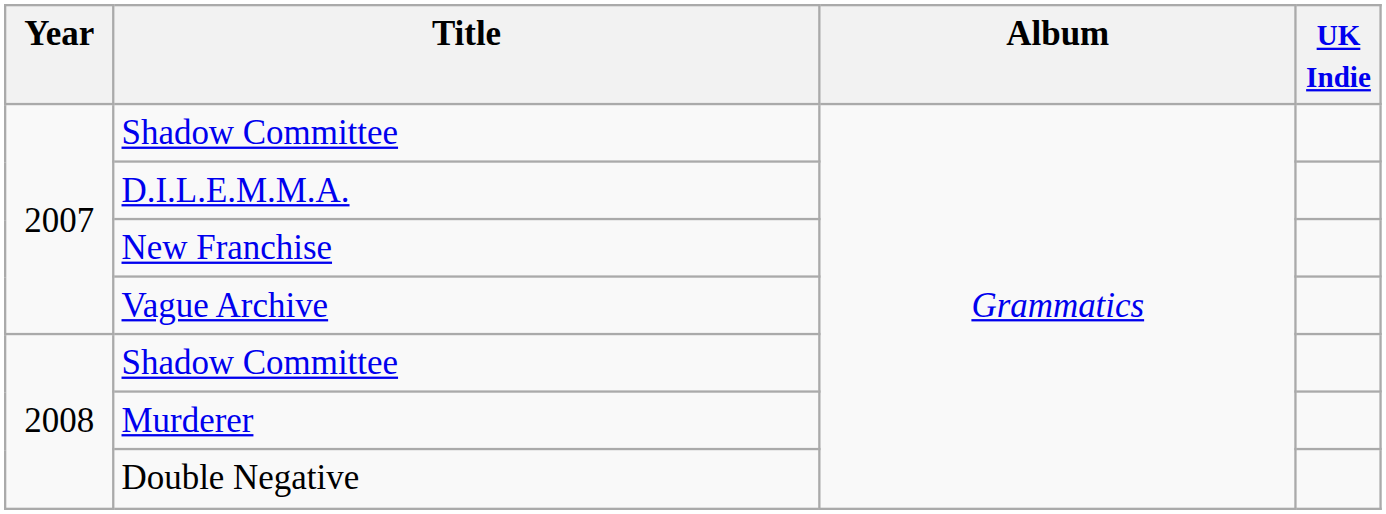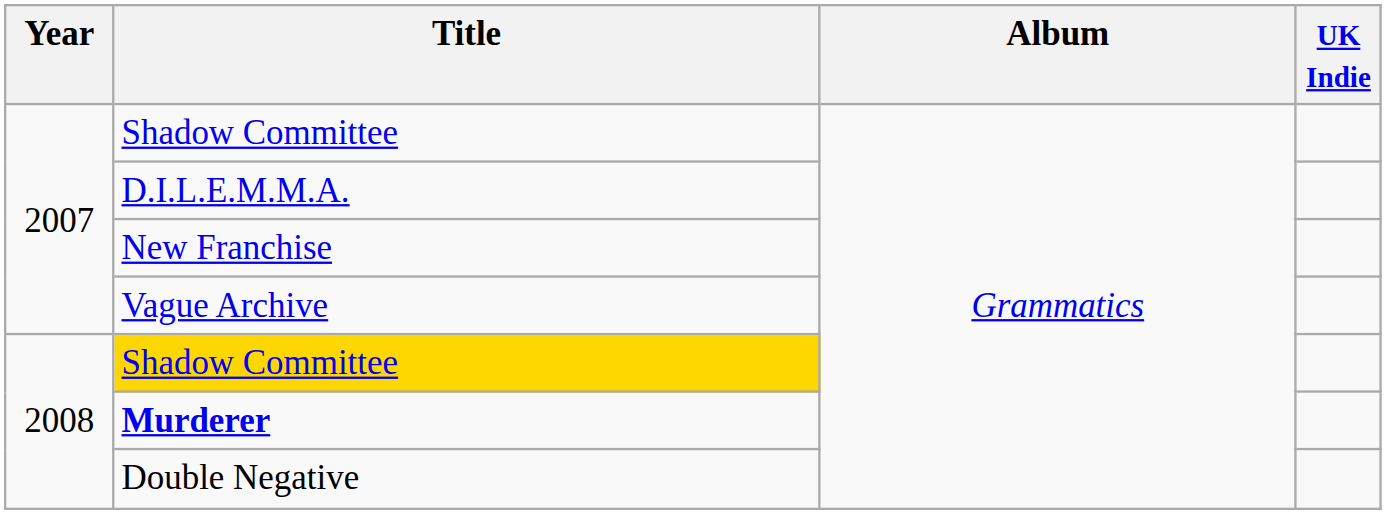(260, 363) no background -> (260, 363) gold background
(187, 420) normal -> (196, 420) bold
